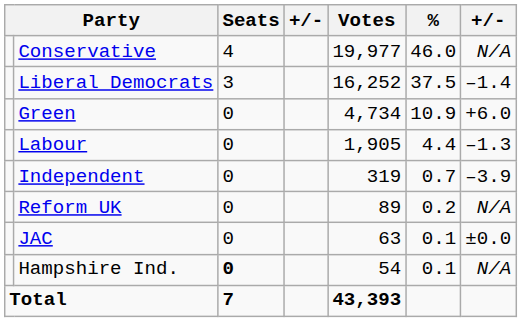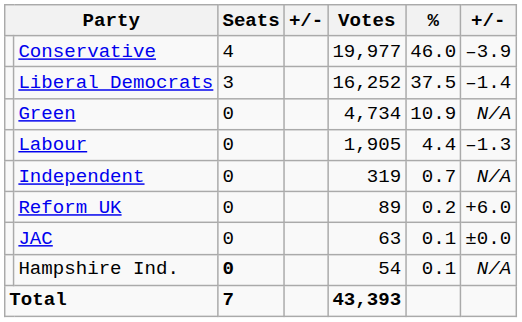(494, 51) N/A -> (488, 51) –3.9
(488, 114) +6.0 -> (494, 114) N/A
(488, 176) –3.9 -> (494, 176) N/A
(494, 207) N/A -> (488, 207) +6.0
